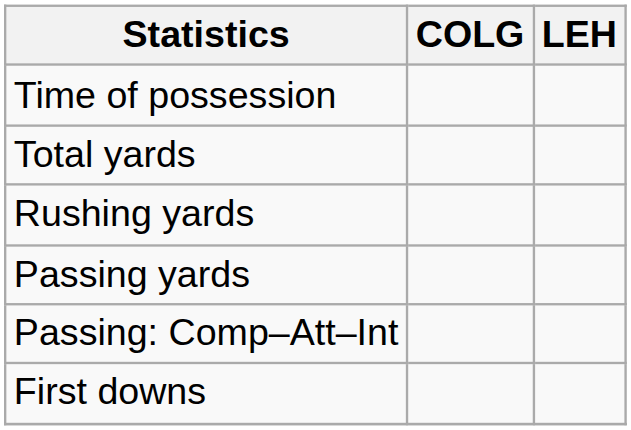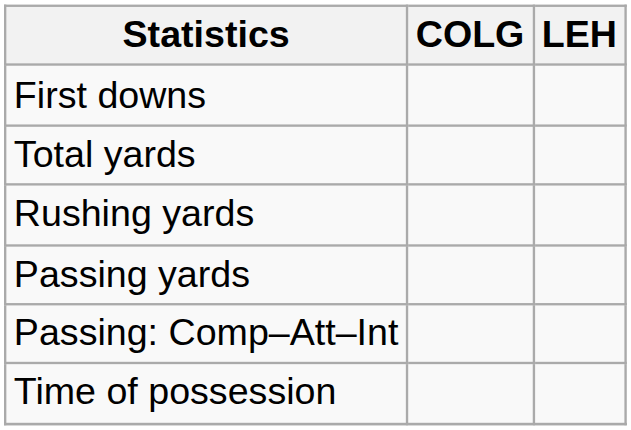rows swapped: (110, 392) <-> (175, 94)
